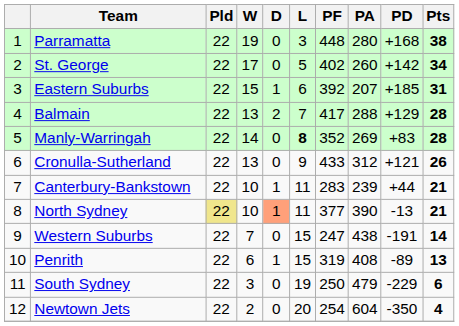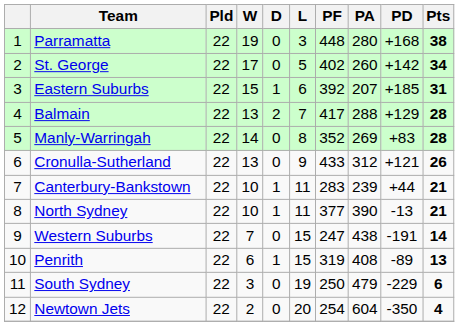(303, 138) bold -> (303, 138) normal
(221, 211) khaki background -> (221, 211) no background
(276, 211) lightsalmon background -> (276, 211) no background
